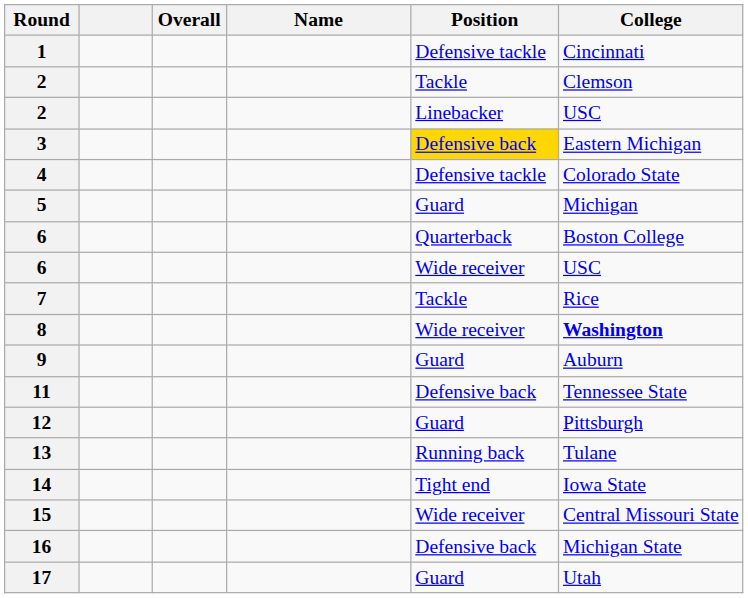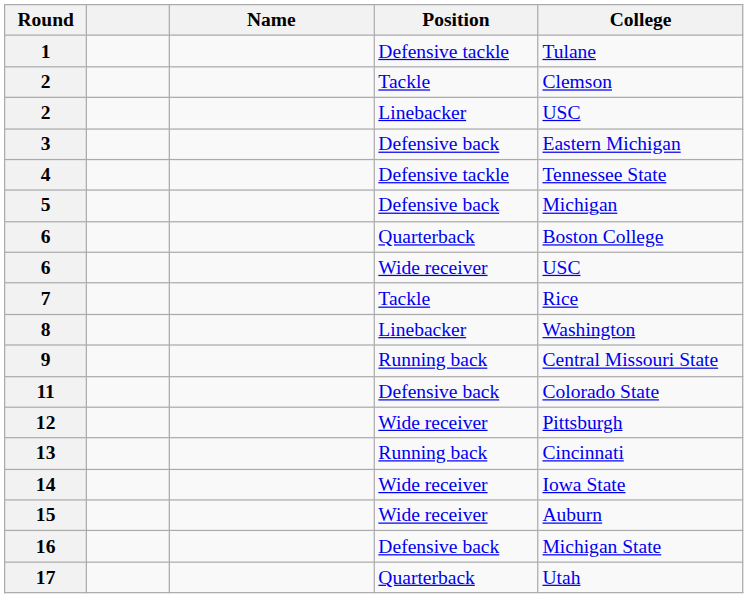- column: (189, 19)
(604, 50) Cincinnati -> (569, 50) Tulane
(476, 143) gold background -> (439, 143) no background
(621, 174) Colorado State -> (604, 174) Tennessee State
(440, 205) Guard -> (439, 205) Defensive back
(470, 329) Wide receiver -> (422, 329) Linebacker
(613, 329) bold -> (589, 329) normal
(440, 360) Guard -> (433, 360) Running back
(593, 360) Auburn -> (630, 360) Central Missouri State
(625, 391) Tennessee State -> (601, 391) Colorado State
(440, 422) Guard -> (433, 422) Wide receiver
(590, 453) Tulane -> (583, 453) Cincinnati
(453, 484) Tight end -> (433, 484) Wide receiver
(651, 515) Central Missouri State -> (572, 515) Auburn
(440, 577) Guard -> (427, 577) Quarterback
